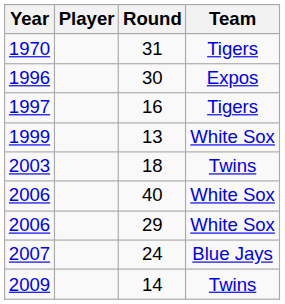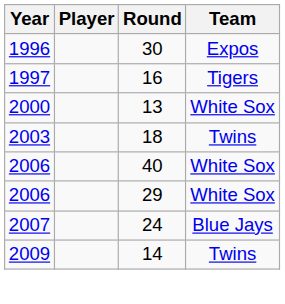- row: (152, 48)
(30, 136) 1999 -> (30, 107) 2000
